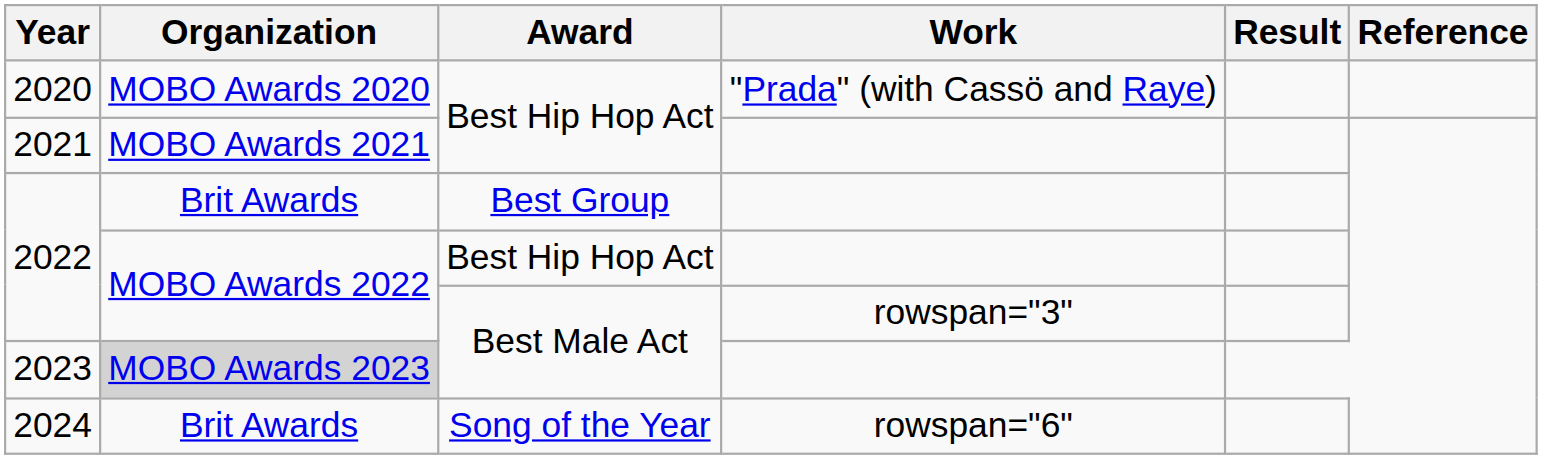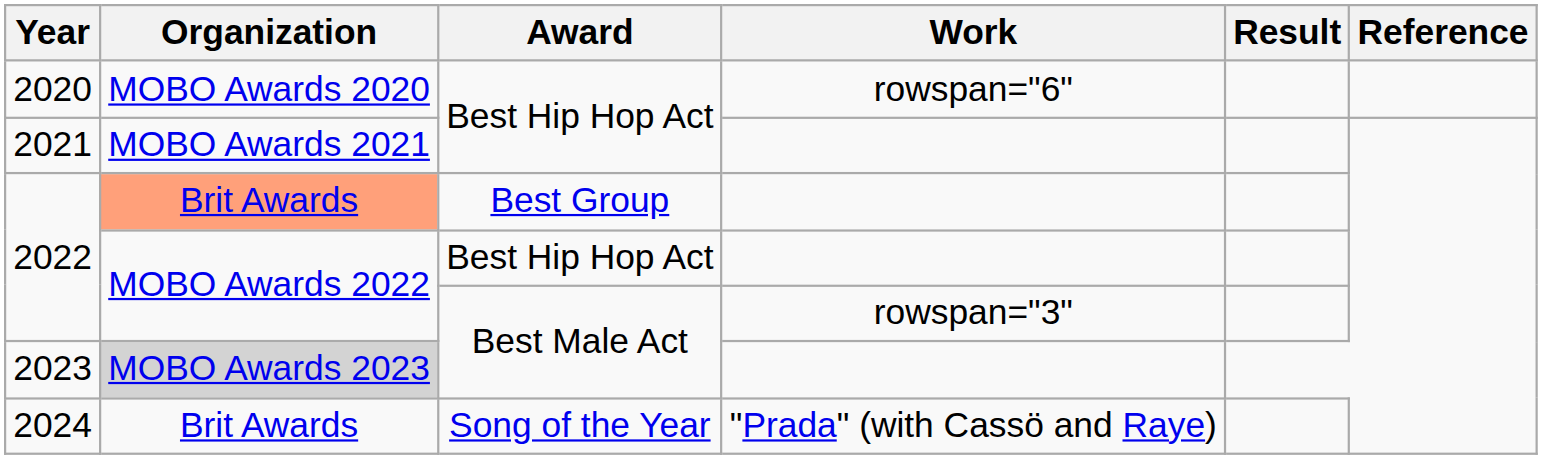(973, 88) "Prada" (with Cassö and Raye) -> (973, 88) rowspan="6"
(269, 200) no background -> (269, 200) lightsalmon background
(973, 425) rowspan="6" -> (973, 425) "Prada" (with Cassö and Raye)
